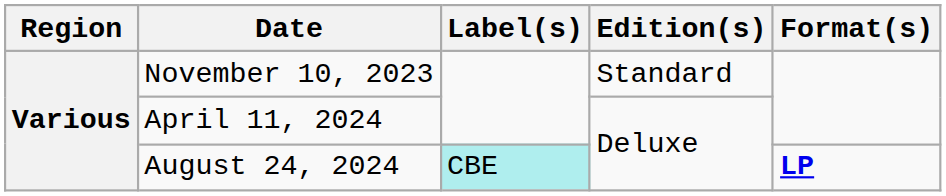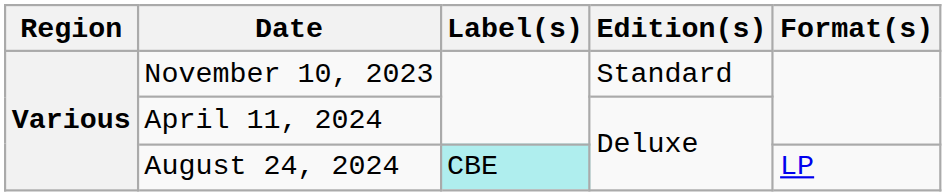(797, 167) bold -> (797, 167) normal
